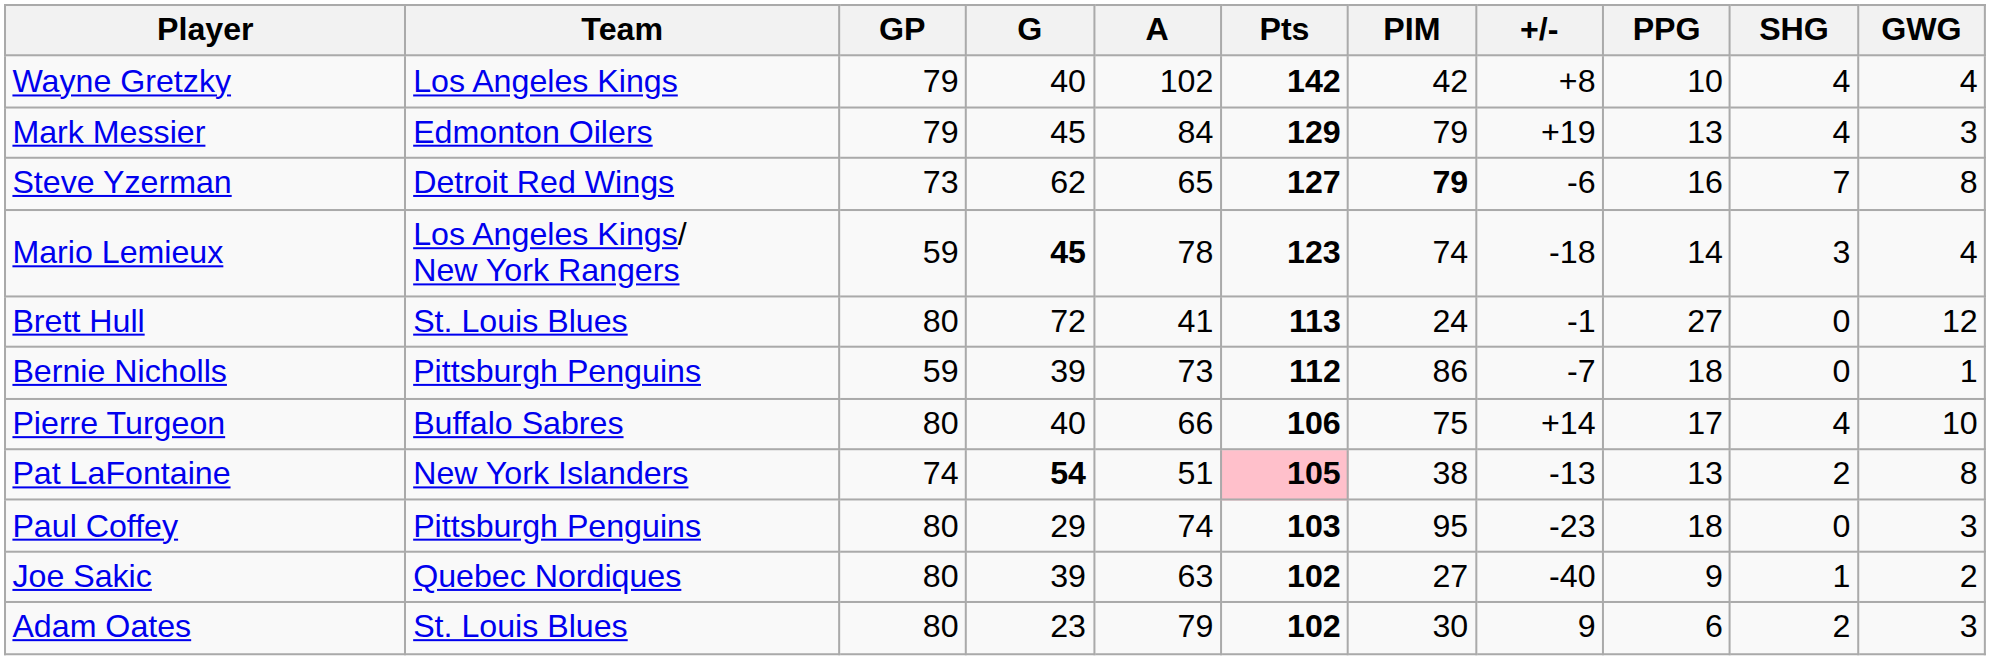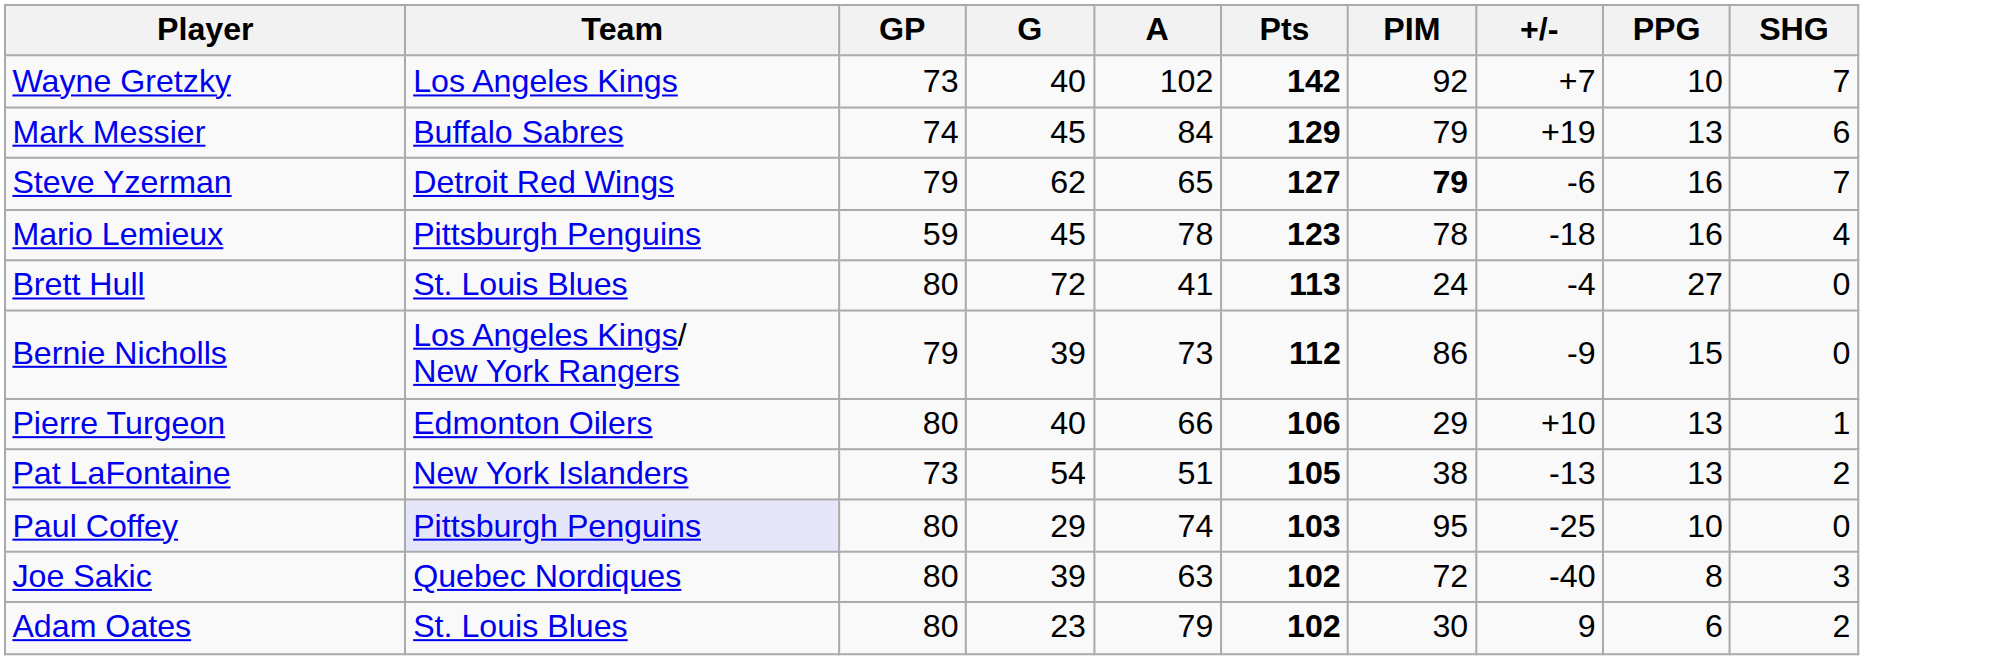- column: (1921, 30)
(941, 81) 79 -> (941, 81) 73
(1450, 81) 42 -> (1450, 81) 92
(1577, 81) +8 -> (1577, 81) +7
(1841, 81) 4 -> (1841, 81) 7
(533, 132) Edmonton Oilers -> (518, 132) Buffalo Sabres
(941, 132) 79 -> (941, 132) 74
(1841, 132) 4 -> (1841, 132) 6
(941, 183) 73 -> (941, 183) 79
(550, 252) Los Angeles Kings/ New York Rangers -> (557, 234) Pittsburgh Penguins
(1068, 252) bold -> (1068, 234) normal
(1450, 252) 74 -> (1450, 234) 78
(1705, 252) 14 -> (1705, 234) 16
(1841, 252) 3 -> (1841, 234) 4
(1581, 321) -1 -> (1581, 285) -4
(557, 372) Pittsburgh Penguins -> (550, 354) Los Angeles Kings/ New York Rangers
(941, 372) 59 -> (941, 354) 79
(1581, 372) -7 -> (1581, 354) -9
(1705, 372) 18 -> (1705, 354) 15
(518, 423) Buffalo Sabres -> (533, 423) Edmonton Oilers
(1450, 423) 75 -> (1450, 423) 29
(1568, 423) +14 -> (1568, 423) +10
(1705, 423) 17 -> (1705, 423) 13
(1841, 423) 4 -> (1841, 423) 1
(941, 474) 74 -> (941, 474) 73
(1068, 474) bold -> (1068, 474) normal
(1314, 474) pink background -> (1314, 474) no background
(557, 525) no background -> (557, 525) lavender background
(1572, 525) -23 -> (1572, 525) -25
(1705, 525) 18 -> (1705, 525) 10
(1450, 576) 27 -> (1450, 576) 72
(1714, 576) 9 -> (1714, 576) 8
(1841, 576) 1 -> (1841, 576) 3
